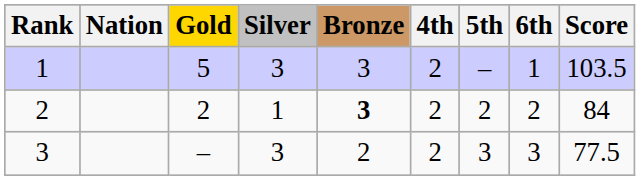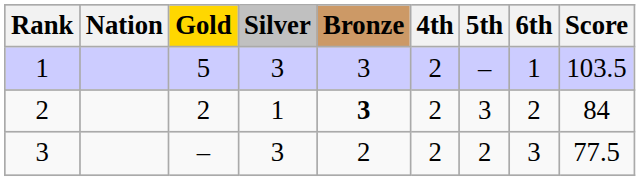(485, 110) 2 -> (485, 110) 3
(485, 152) 3 -> (485, 152) 2
